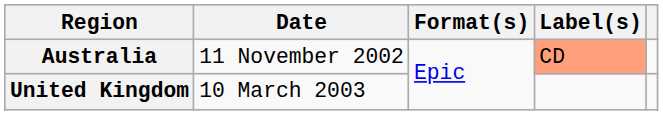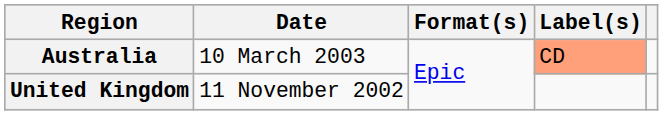(302, 57) 11 November 2002 -> (282, 57) 10 March 2003
(282, 92) 10 March 2003 -> (302, 92) 11 November 2002
